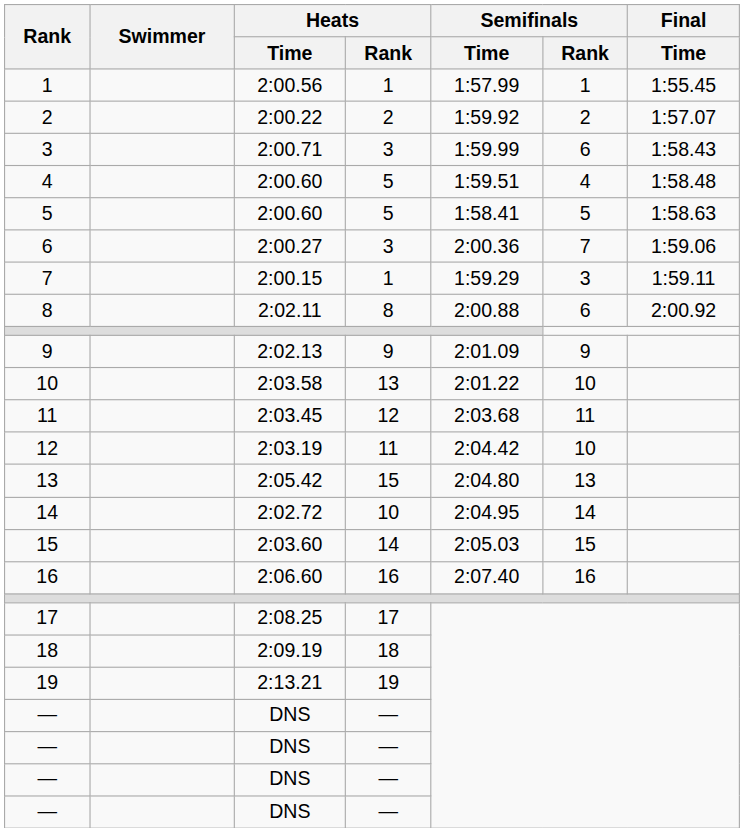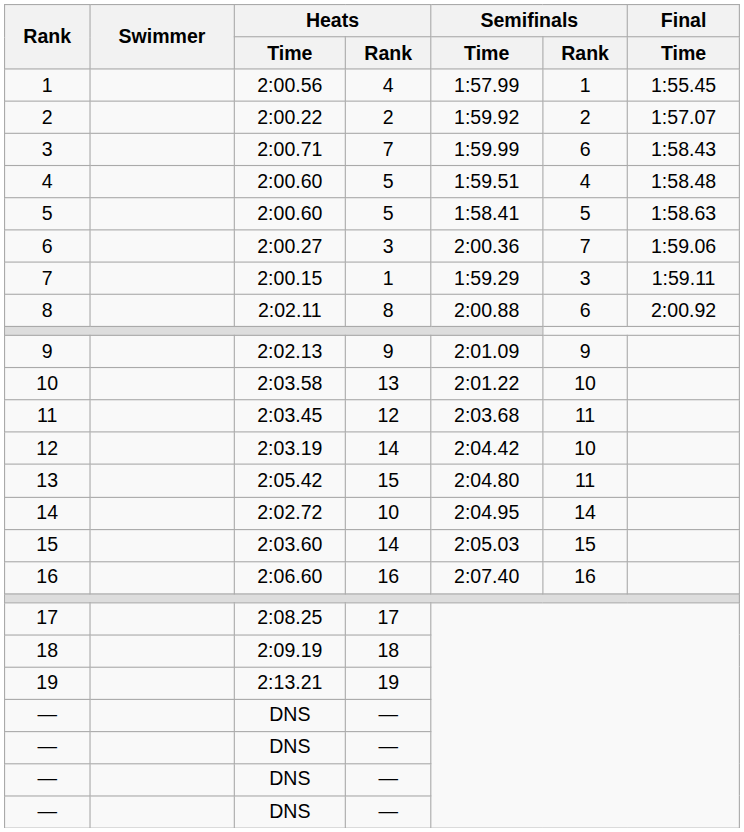(388, 84) 1 -> (388, 84) 4
(388, 149) 3 -> (388, 149) 7
(388, 448) 11 -> (388, 448) 14
(585, 480) 13 -> (585, 480) 11
